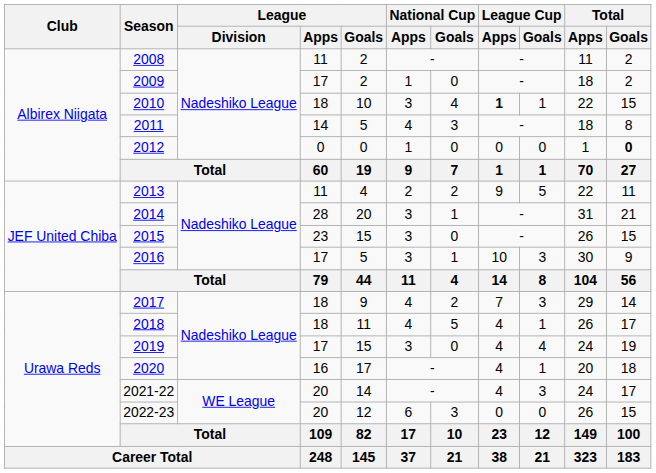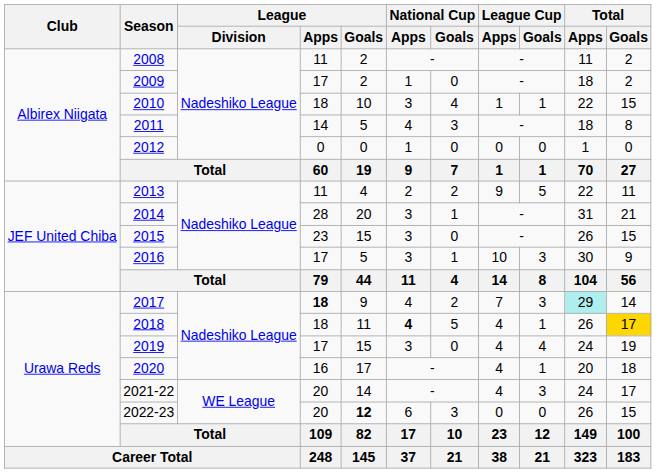(499, 103) bold -> (499, 103) normal
(629, 147) bold -> (629, 147) normal
(321, 302) normal -> (321, 302) bold
(585, 302) no background -> (585, 302) paleturquoise background
(408, 324) normal -> (408, 324) bold
(629, 324) no background -> (629, 324) gold background
(364, 412) normal -> (364, 412) bold
